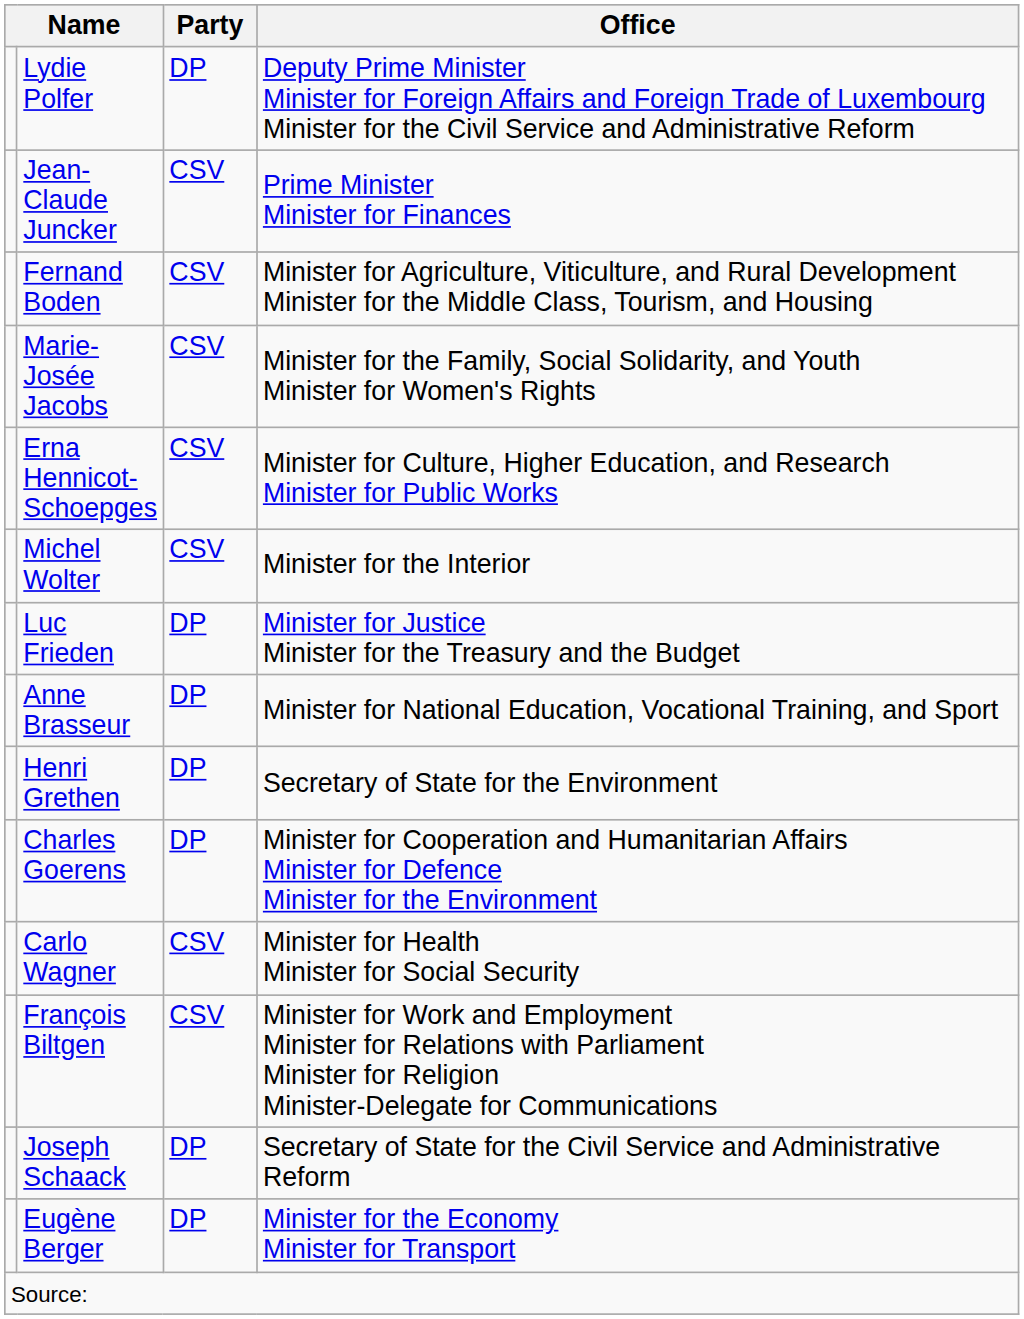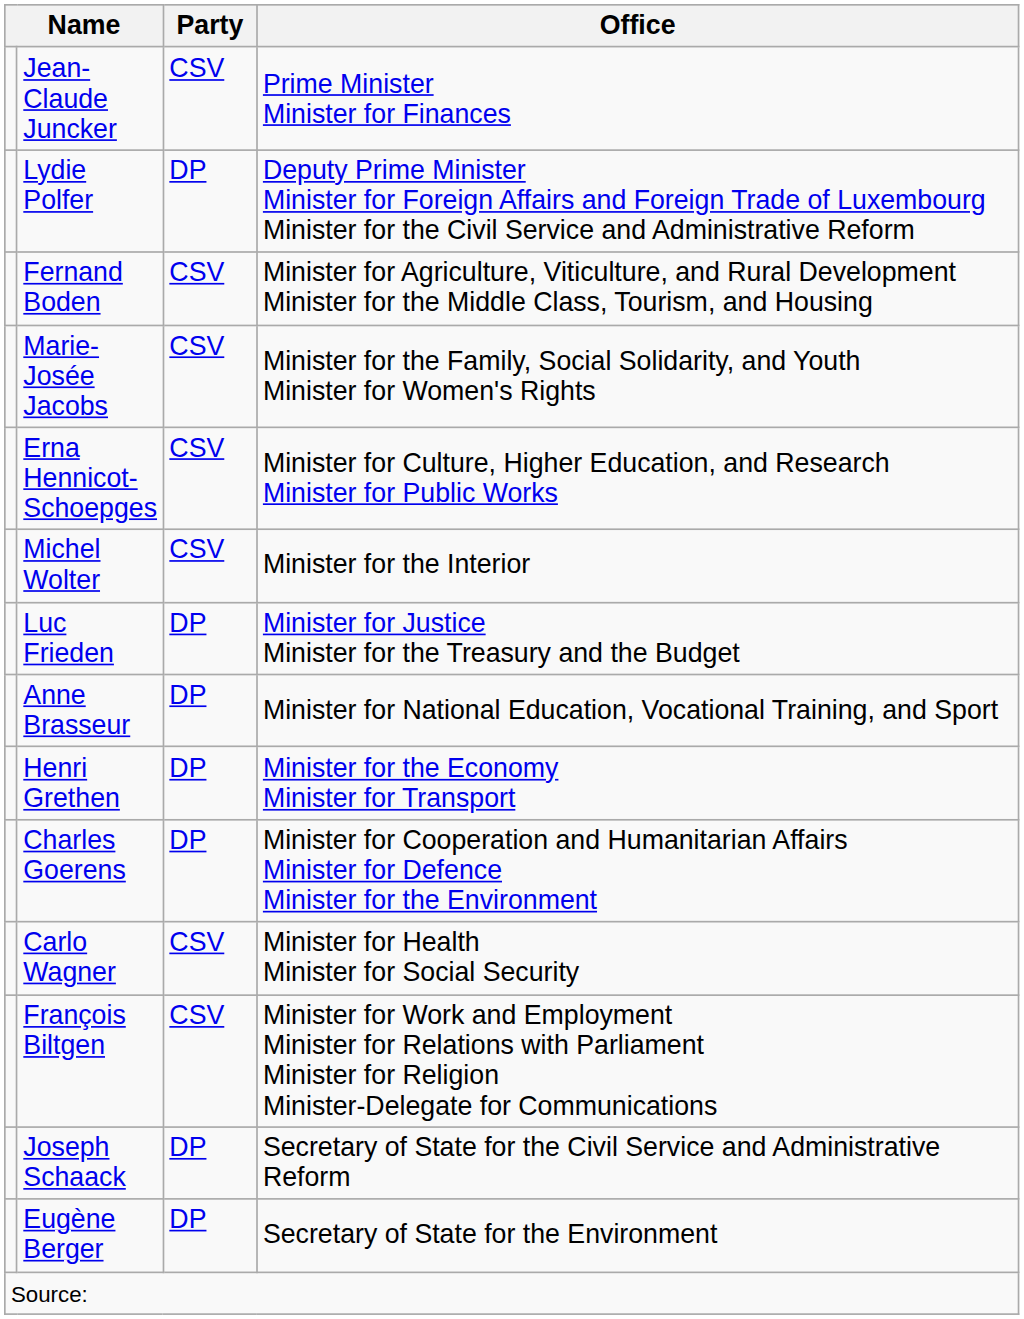rows swapped: (70, 200) <-> (58, 83)
(490, 782) Secretary of State for the Environment -> (411, 782) Minister for the Economy Minister for Transport
(411, 1235) Minister for the Economy Minister for Transport -> (490, 1235) Secretary of State for the Environment
